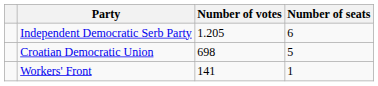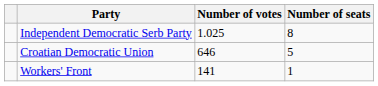(211, 33) 1.205 -> (211, 33) 1.025
(290, 33) 6 -> (290, 33) 8
(206, 52) 698 -> (206, 52) 646
